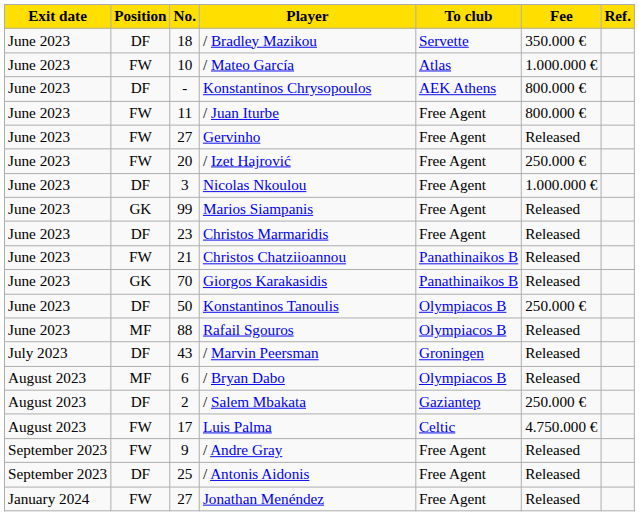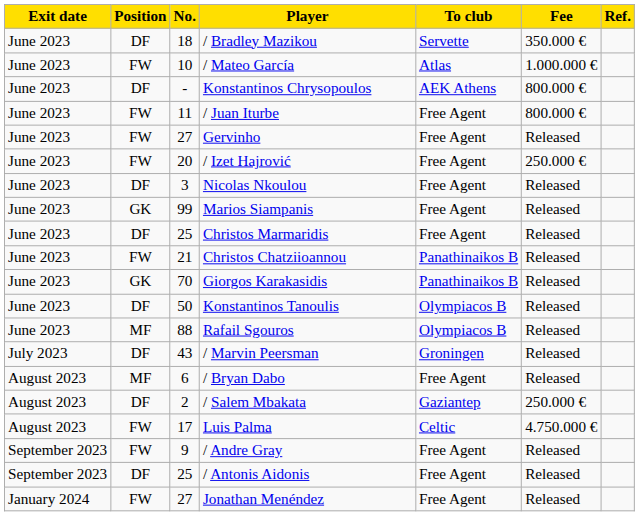(561, 185) 1.000.000 € -> (553, 185) Released
(185, 233) 23 -> (185, 233) 25
(556, 305) 250.000 € -> (553, 305) Released
(463, 378) Olympiacos B -> (453, 378) Free Agent
